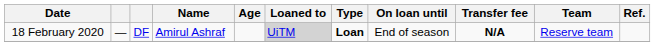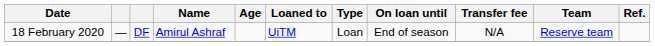(281, 32) lightgrey background -> (282, 32) no background
(350, 32) bold -> (350, 32) normal
(495, 32) bold -> (494, 32) normal
